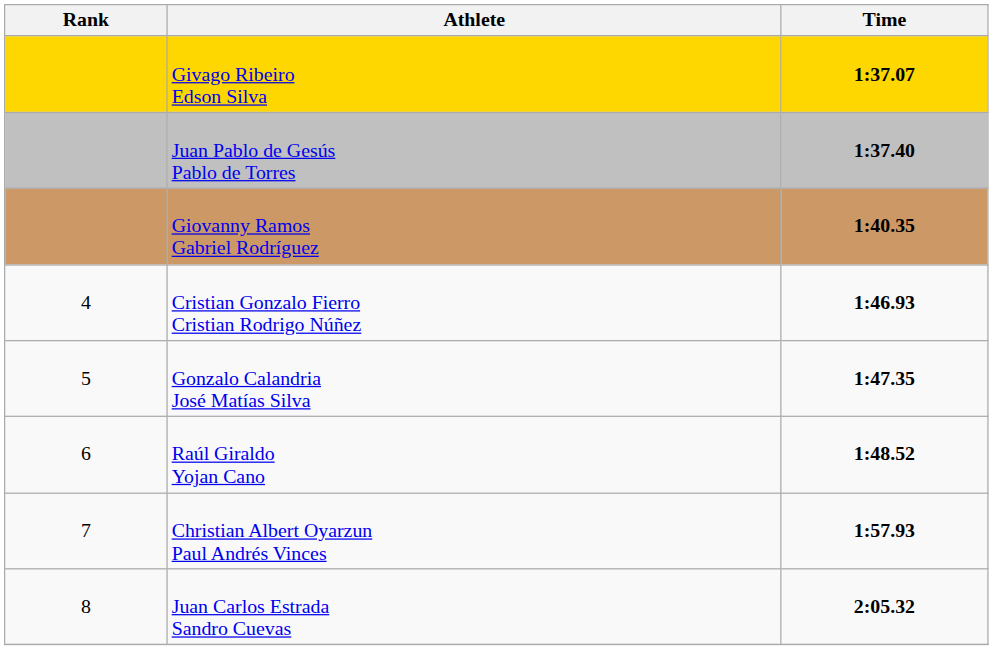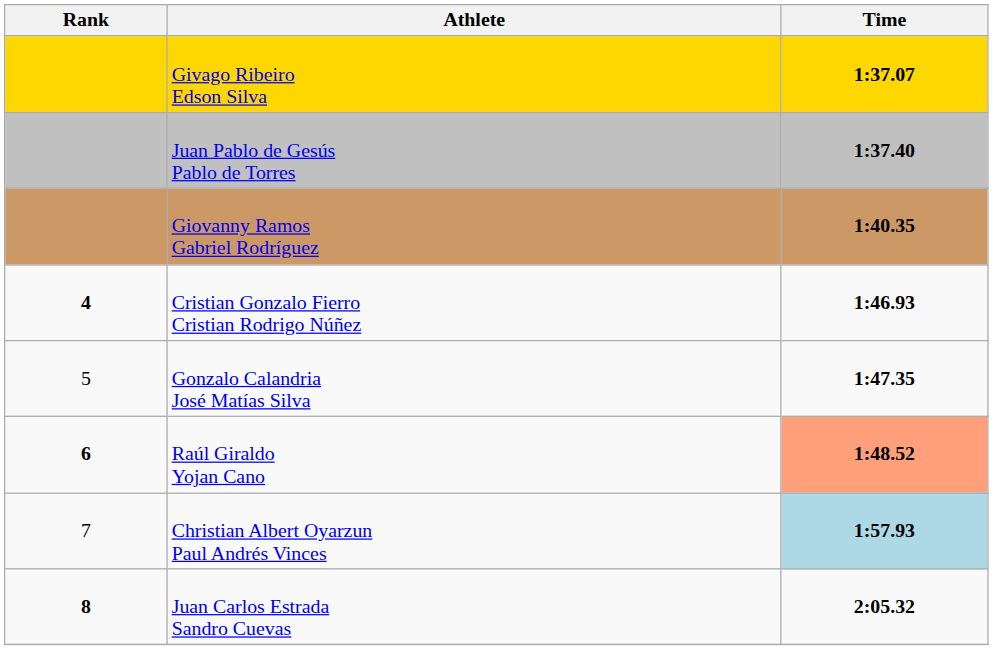(86, 302) normal -> (86, 302) bold
(86, 454) normal -> (86, 454) bold
(884, 454) no background -> (884, 454) lightsalmon background
(884, 530) no background -> (884, 530) lightblue background
(86, 606) normal -> (86, 606) bold
